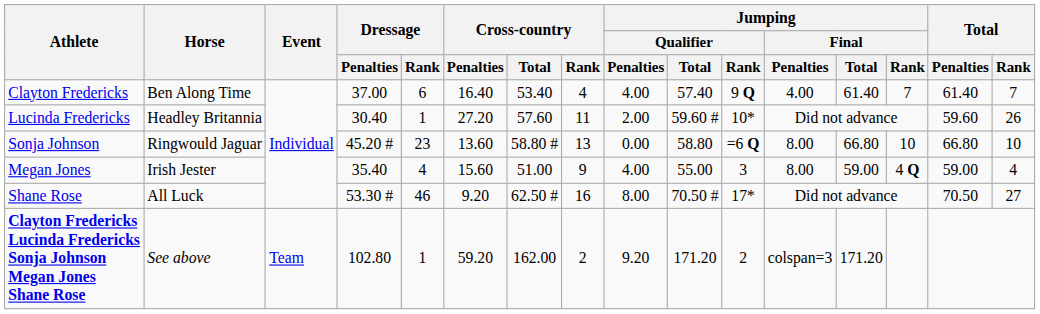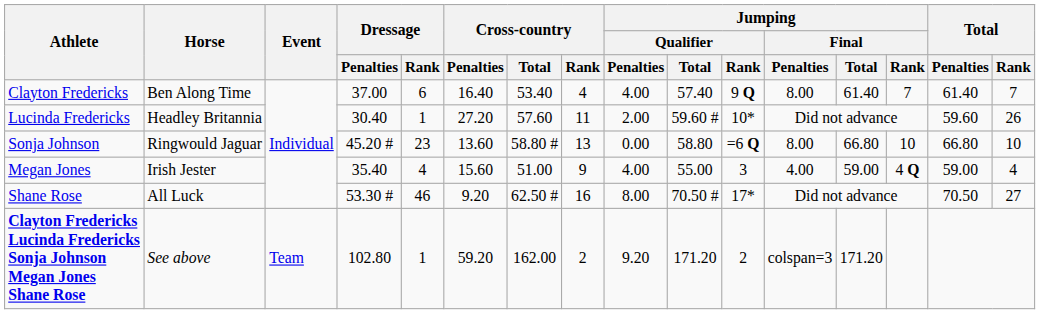(800, 92) 4.00 -> (800, 92) 8.00
(800, 170) 8.00 -> (800, 170) 4.00
